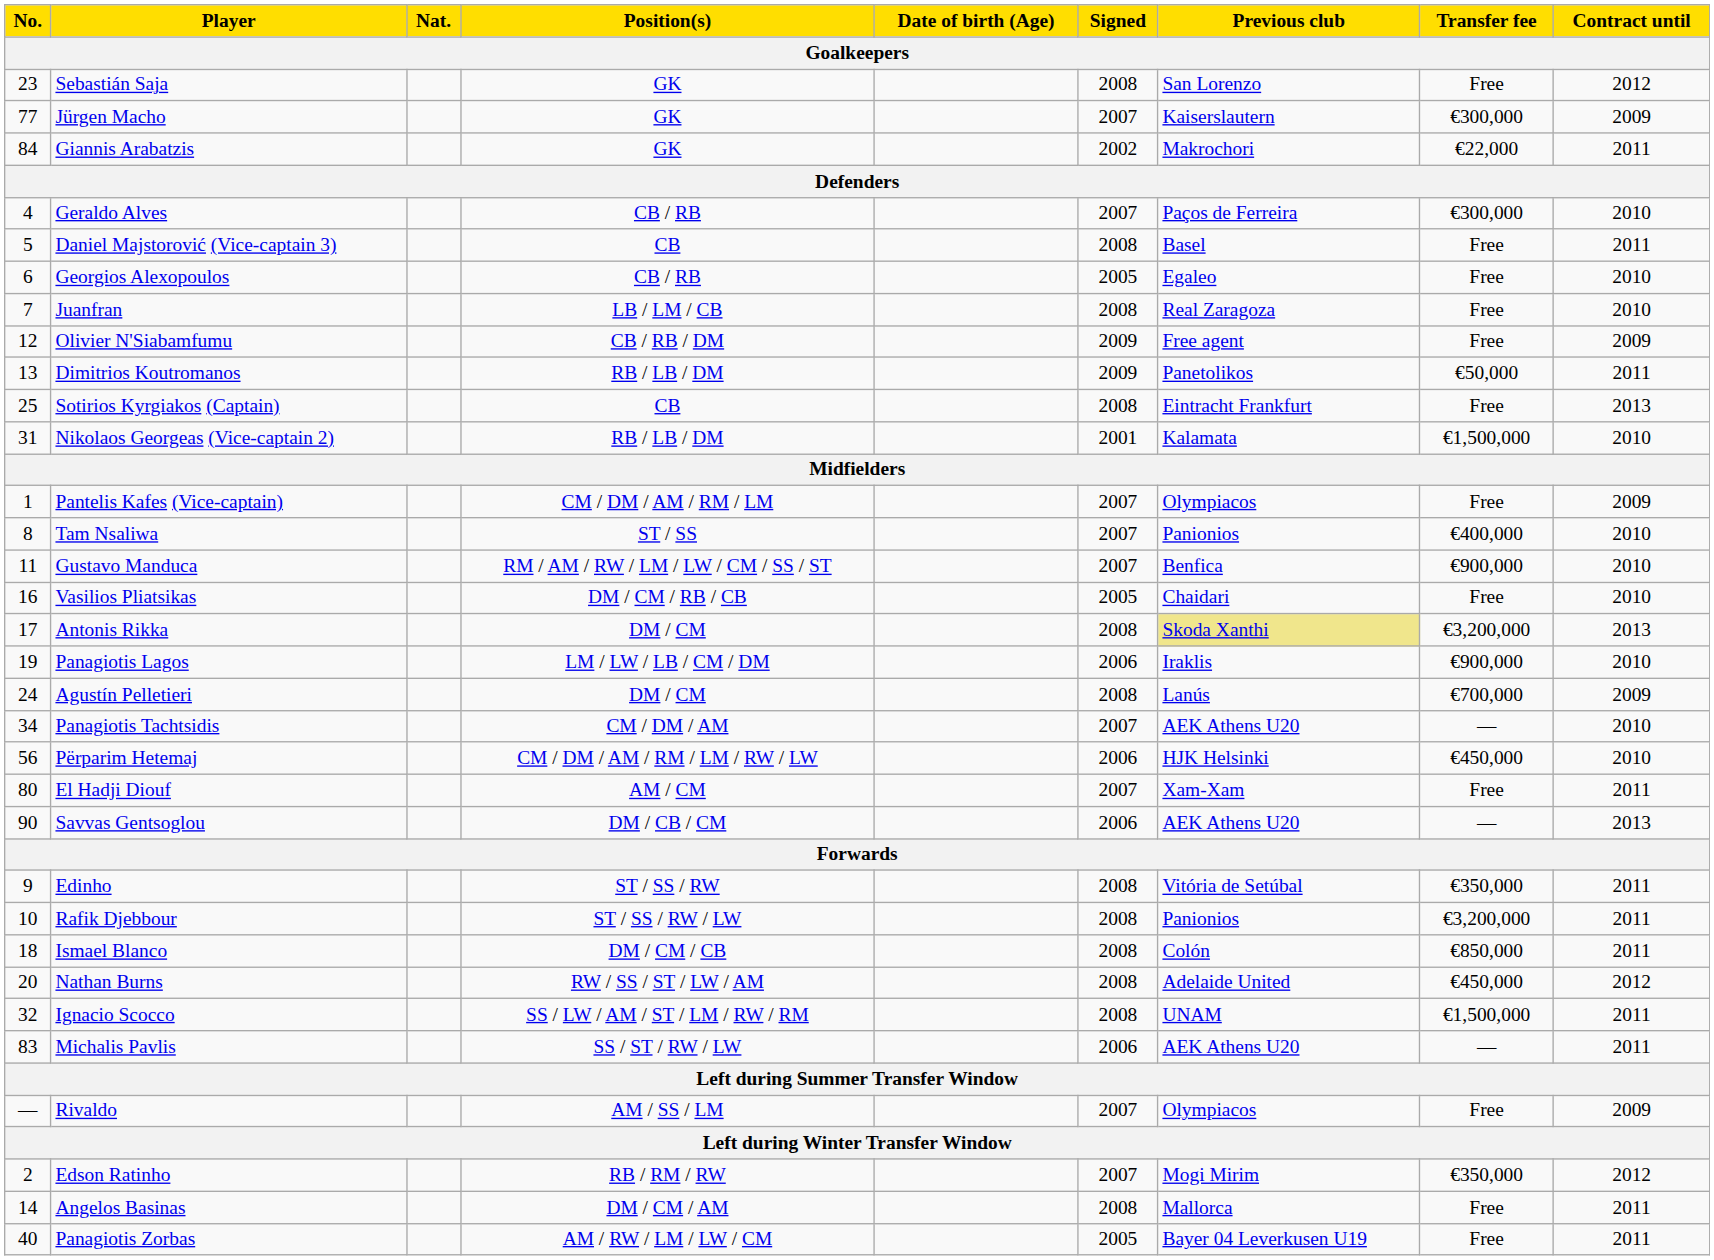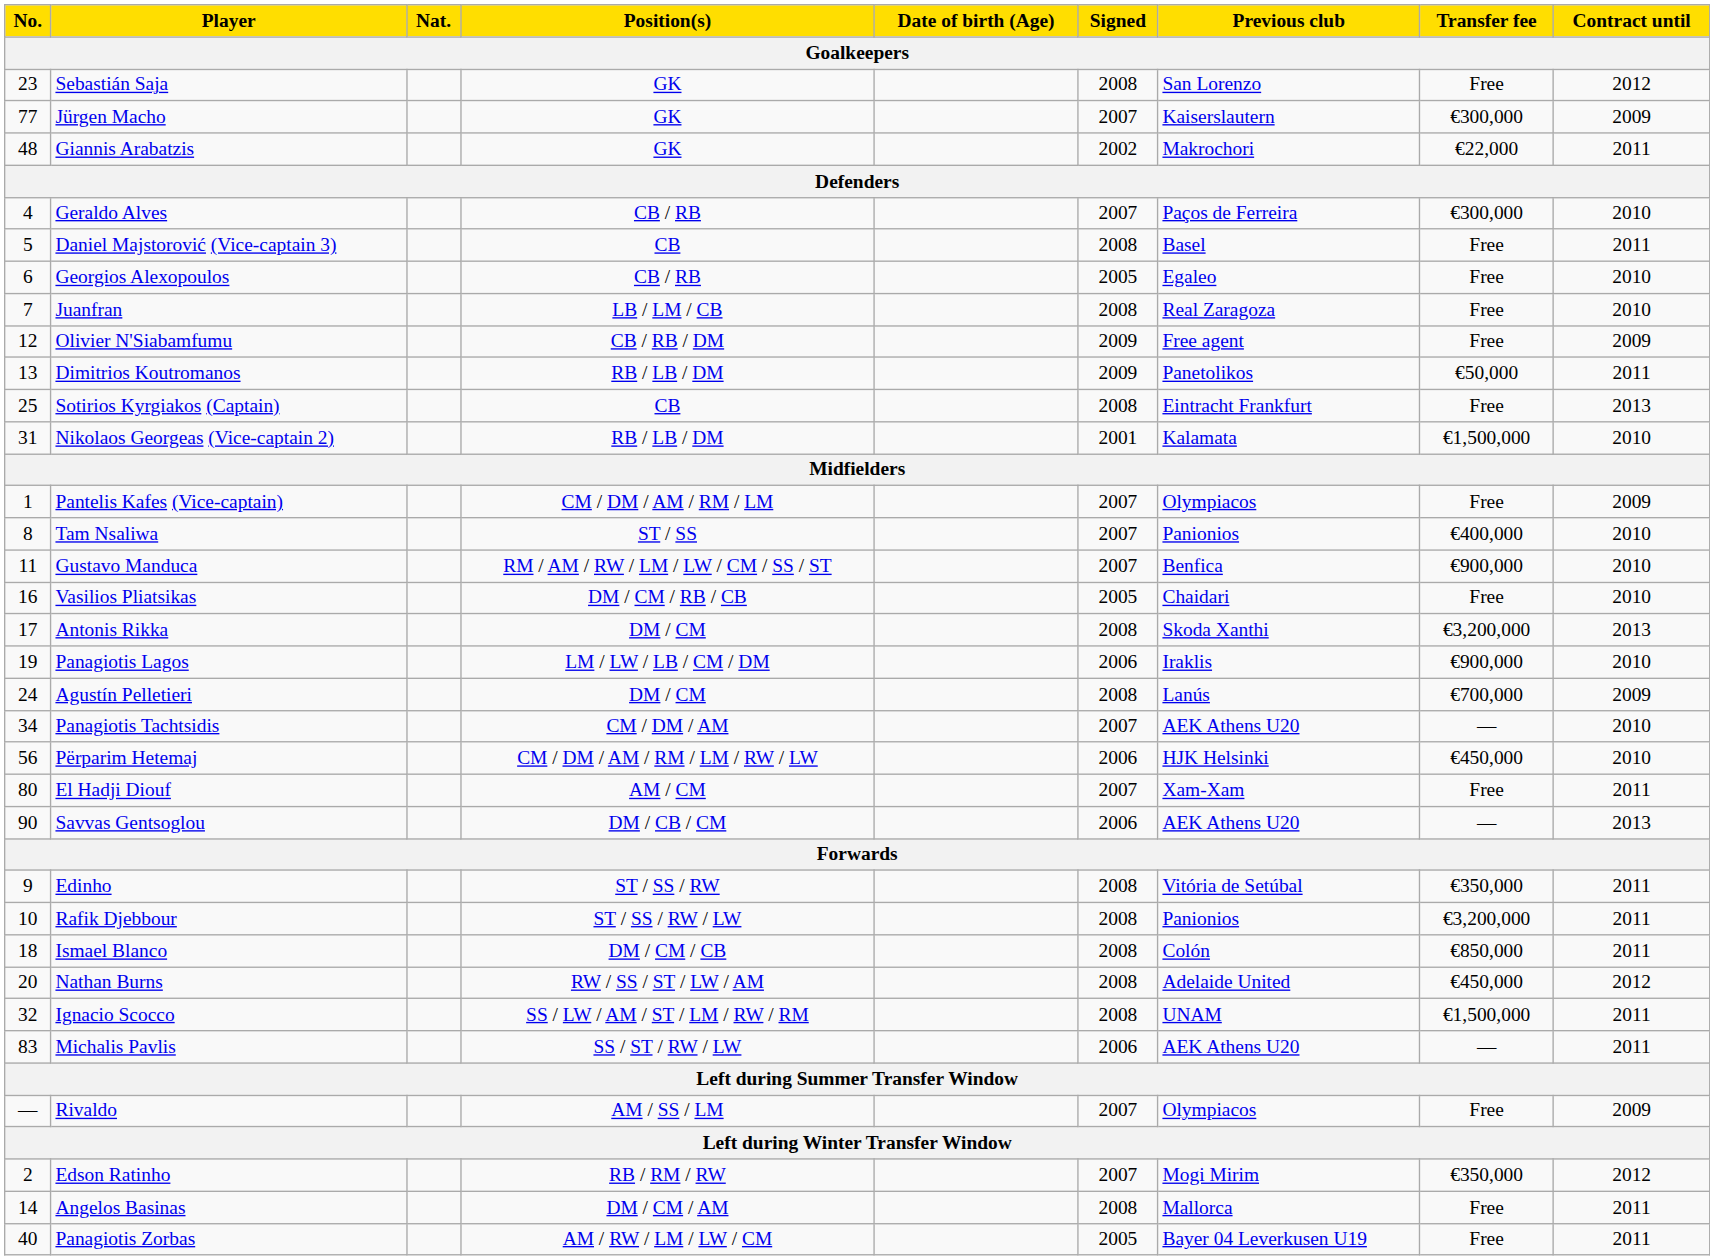(28, 149) 84 -> (28, 149) 48
(1216, 630) khaki background -> (1216, 630) no background
